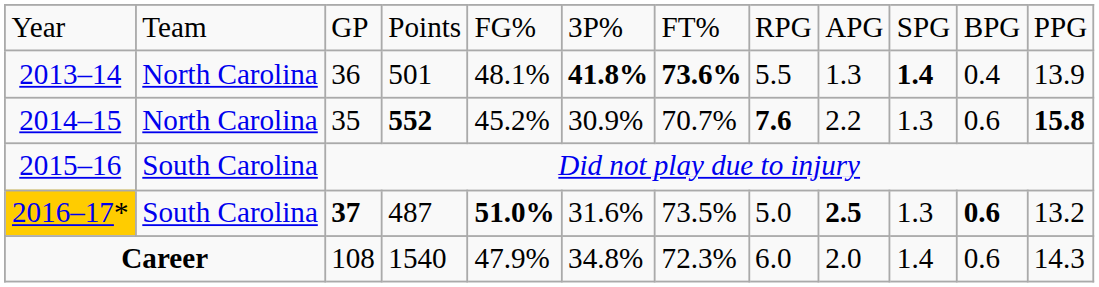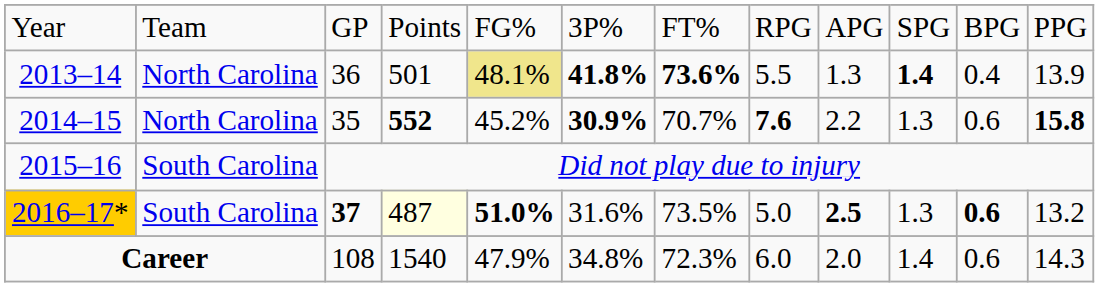(512, 73) no background -> (512, 73) khaki background
(606, 119) normal -> (608, 119) bold
(410, 212) no background -> (410, 212) lightyellow background
